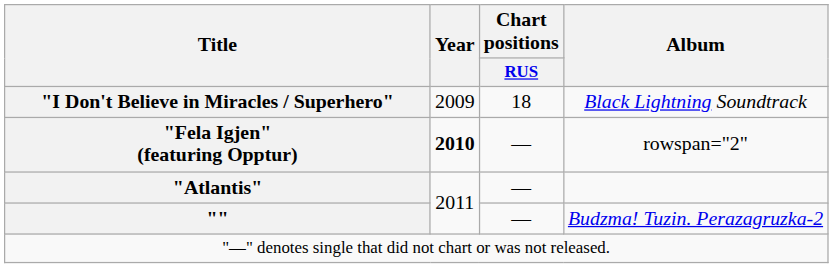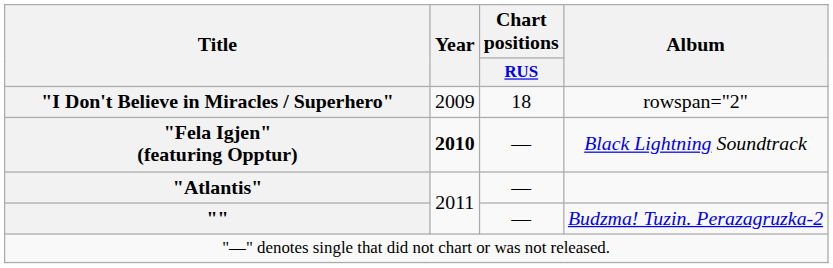(696, 101) Black Lightning Soundtrack -> (696, 101) rowspan="2"
(696, 144) rowspan="2" -> (696, 144) Black Lightning Soundtrack
